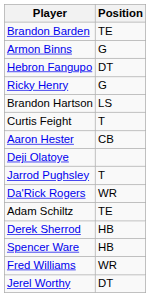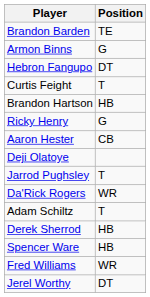rows swapped: (39, 121) <-> (38, 85)
(105, 103) LS -> (106, 103) HB
(105, 211) TE -> (102, 211) T
